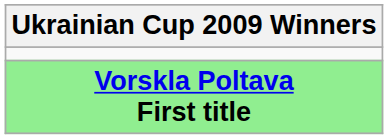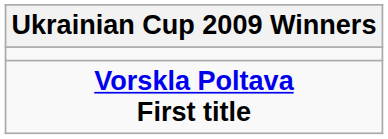(194, 96) lightgreen background -> (194, 96) no background
